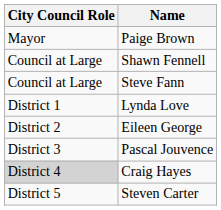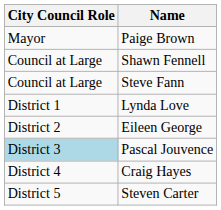(34, 149) no background -> (34, 149) lightblue background
(34, 171) lightgrey background -> (34, 171) no background
